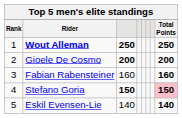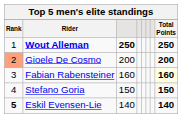(14, 60) no background -> (14, 60) lightsalmon background
(127, 60) bold -> (127, 60) normal
(166, 75) no background -> (166, 75) lightyellow background
(127, 90) bold -> (127, 90) normal
(166, 90) pink background -> (166, 90) no background
(14, 105) normal -> (14, 105) bold
